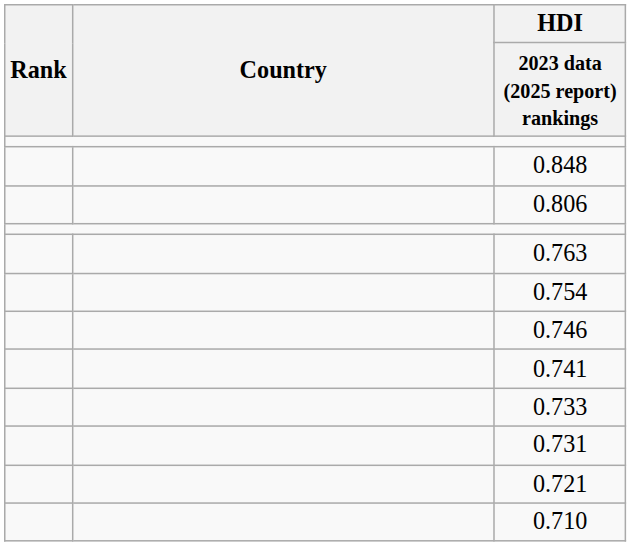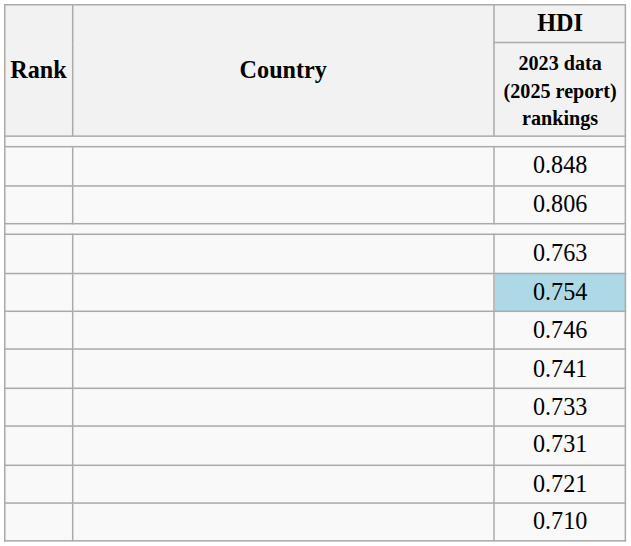(560, 291) no background -> (560, 291) lightblue background
